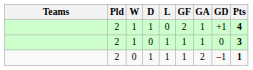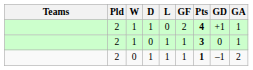columns swapped: (202, 12) <-> (239, 12)
